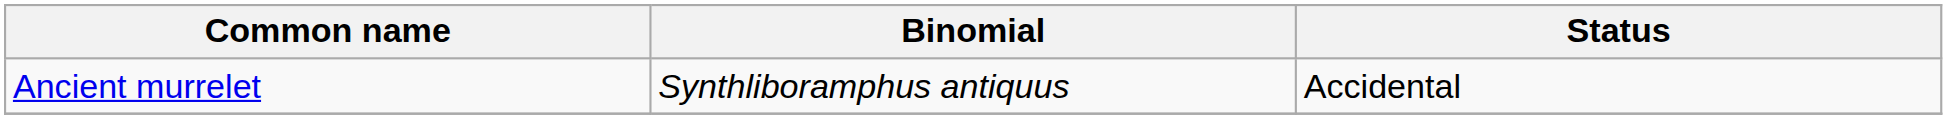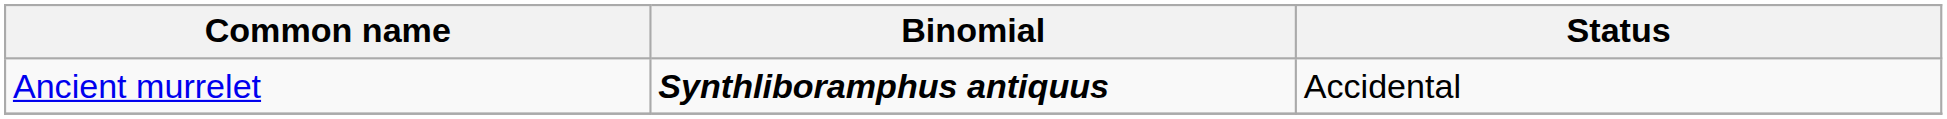(864, 85) normal -> (884, 85) bold
